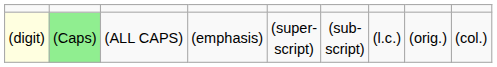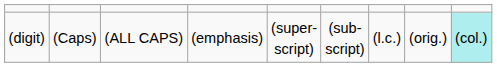(27, 39) lightyellow background -> (27, 39) no background
(75, 39) lightgreen background -> (75, 39) no background
(471, 39) no background -> (471, 39) paleturquoise background
